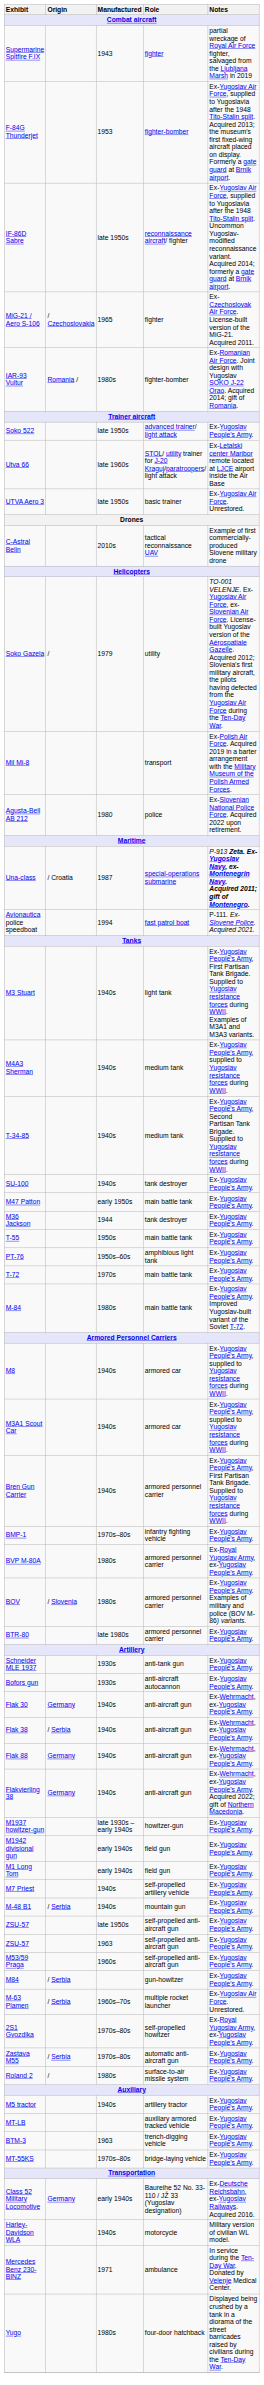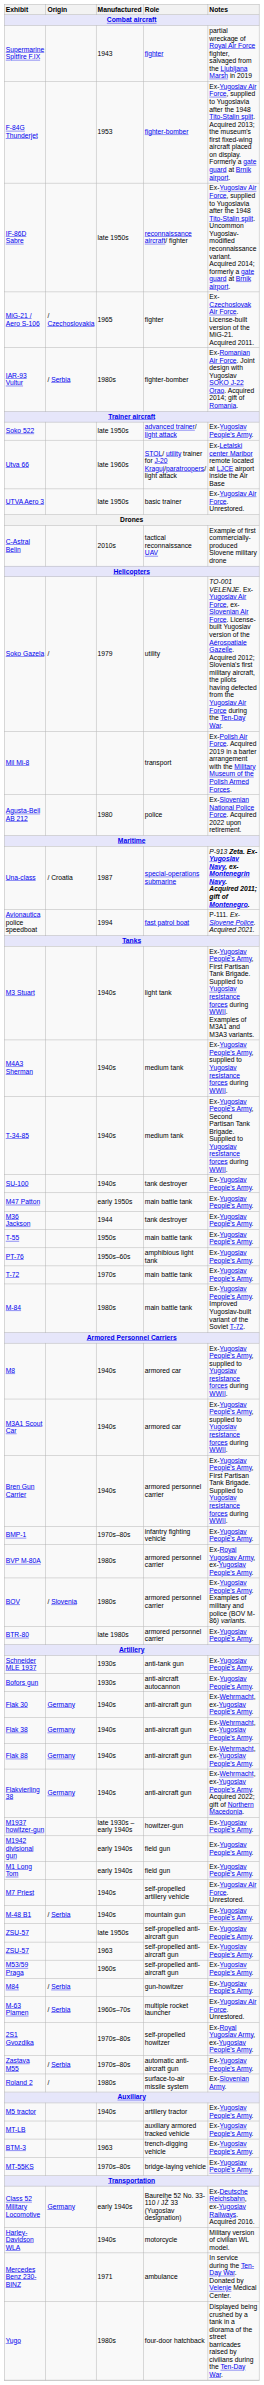(63, 379) Romania / -> (59, 379) / Serbia
(59, 1730) / Serbia -> (61, 1730) Germany
(231, 1889) Ex-Yugoslav People's Army. -> (233, 1892) Ex-Yugoslav Air Force. Unrestored.
(231, 2075) Ex-Yugoslav People's Army. -> (229, 2083) Ex-Slovenian Army.
